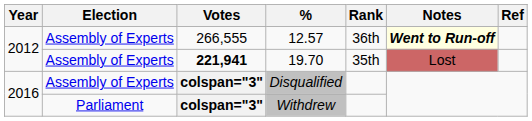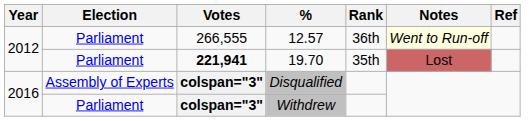(110, 37) Assembly of Experts -> (110, 37) Parliament
(442, 37) bold -> (439, 37) normal
(110, 60) Assembly of Experts -> (110, 60) Parliament
